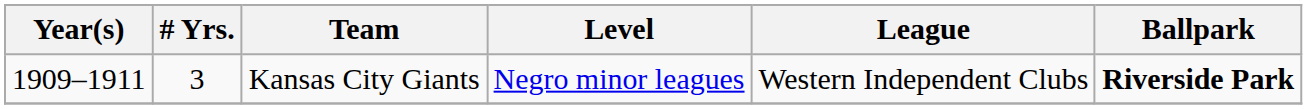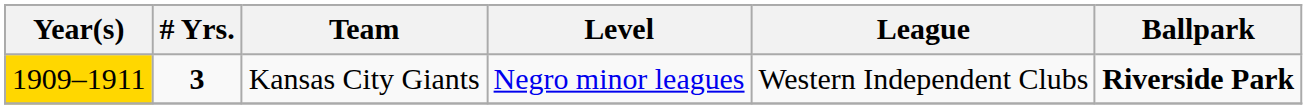(79, 78) no background -> (79, 78) gold background
(197, 78) normal -> (197, 78) bold
